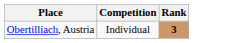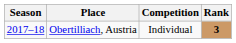+ column: (26, 13)
